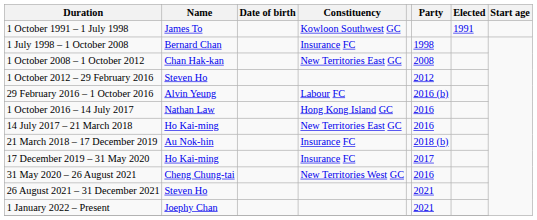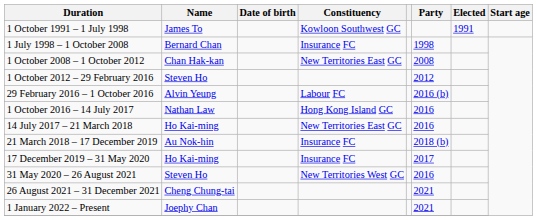(200, 175) Cheng Chung-tai -> (186, 175) Steven Ho
(186, 191) Steven Ho -> (200, 191) Cheng Chung-tai
